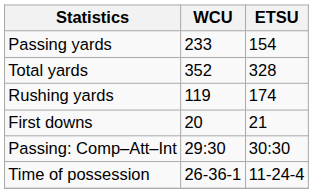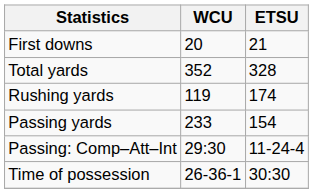rows swapped: (50, 122) <-> (60, 44)
(269, 148) 30:30 -> (277, 148) 11-24-4
(277, 174) 11-24-4 -> (269, 174) 30:30
